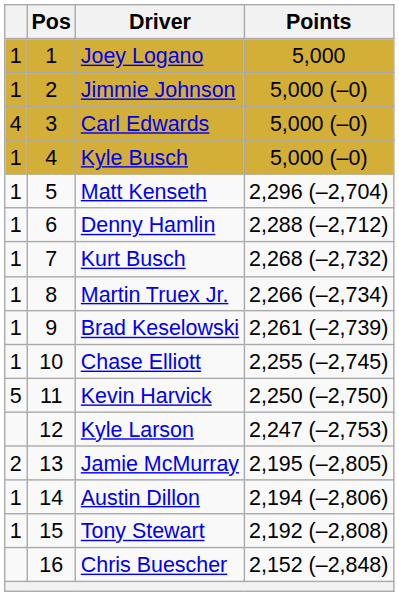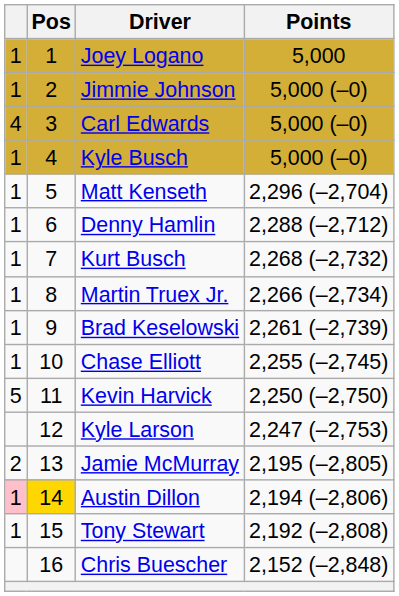(16, 497) no background -> (16, 497) pink background
(51, 497) no background -> (51, 497) gold background
